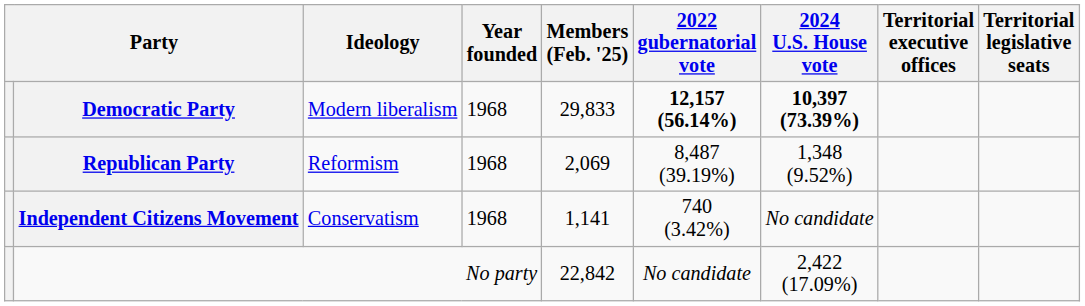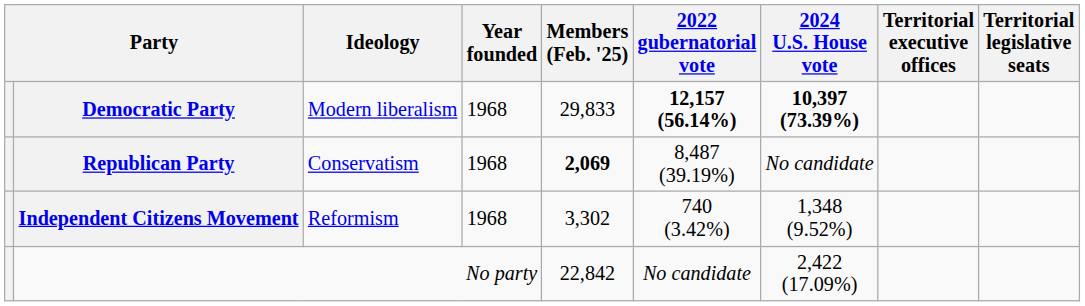(353, 163) Reformism -> (363, 163) Conservatism
(587, 163) normal -> (587, 163) bold
(820, 163) 1,348 (9.52%) -> (820, 163) No candidate
(363, 218) Conservatism -> (353, 218) Reformism
(587, 218) 1,141 -> (587, 218) 3,302
(820, 218) No candidate -> (820, 218) 1,348 (9.52%)
